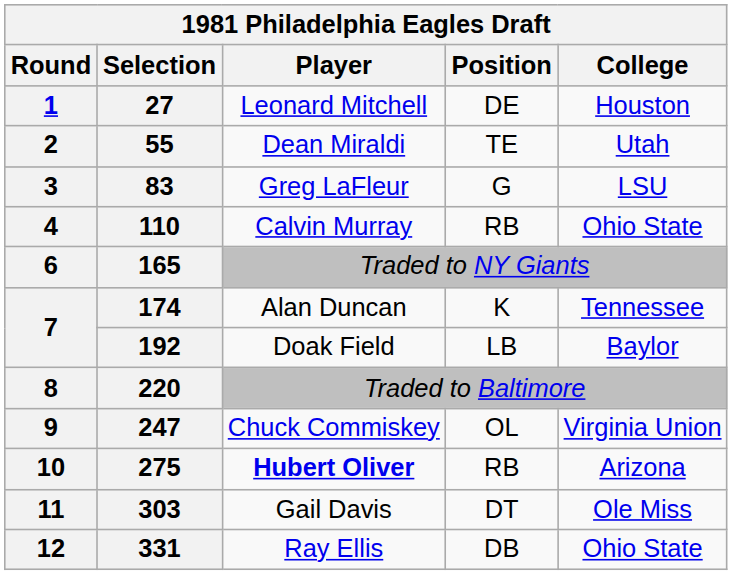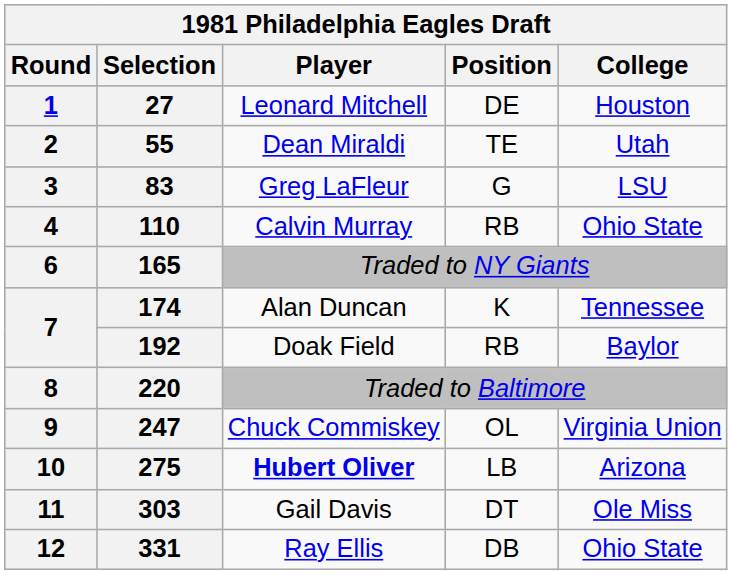(502, 347) LB -> (502, 347) RB
(502, 468) RB -> (502, 468) LB
